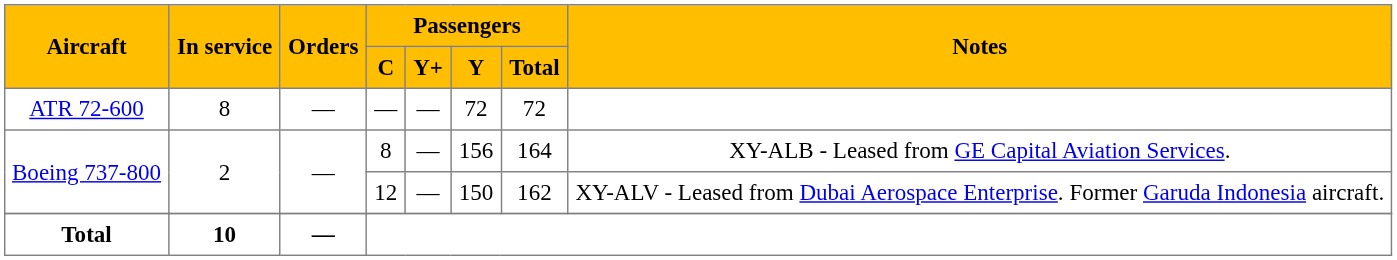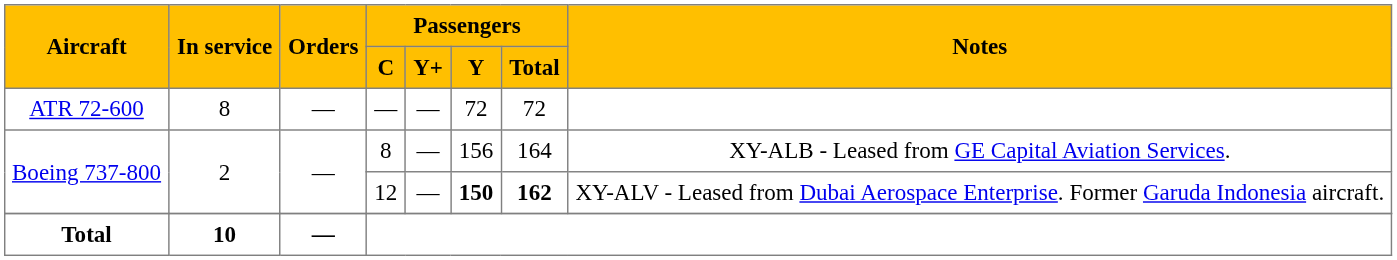(476, 192) normal -> (476, 192) bold
(534, 192) normal -> (534, 192) bold
